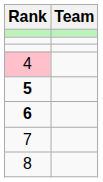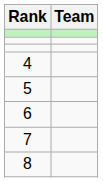(28, 64) pink background -> (28, 64) no background
(28, 89) bold -> (28, 89) normal
(28, 114) bold -> (28, 114) normal
